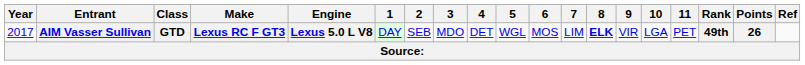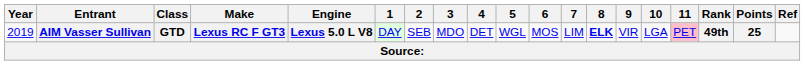(20, 32) 2017 -> (20, 32) 2019
(685, 32) no background -> (685, 32) pink background
(754, 32) 26 -> (754, 32) 25
